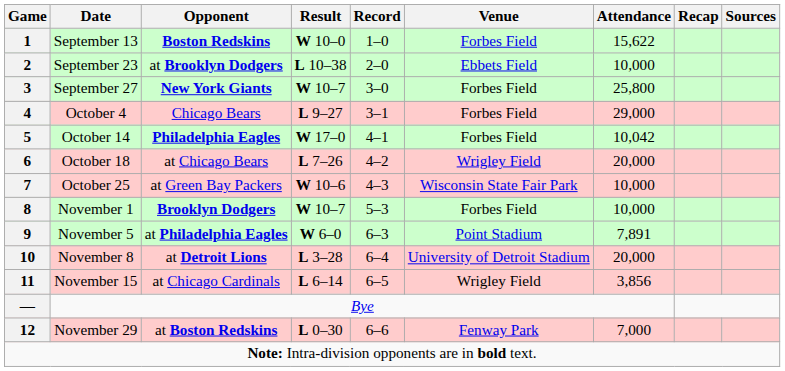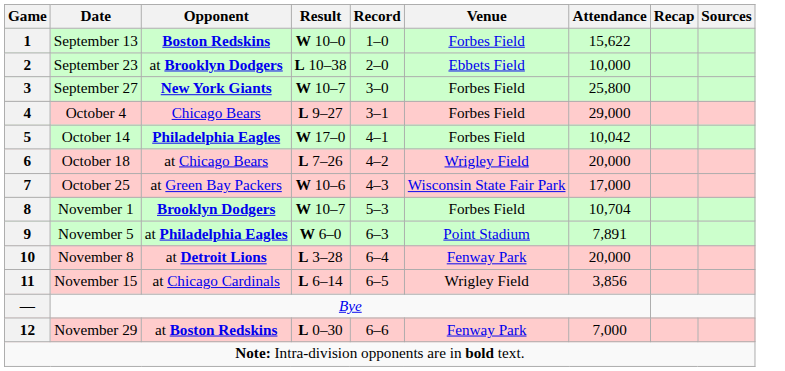(634, 185) 10,000 -> (610, 185) 17,000
(634, 209) 10,000 -> (610, 209) 10,704
(499, 257) University of Detroit Stadium -> (487, 257) Fenway Park
